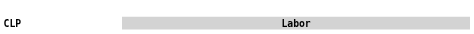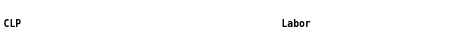(296, 23) lightgrey background -> (296, 23) no background
